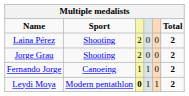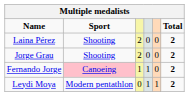(99, 69) no background -> (99, 69) pink background
(139, 84) bold -> (139, 84) normal
